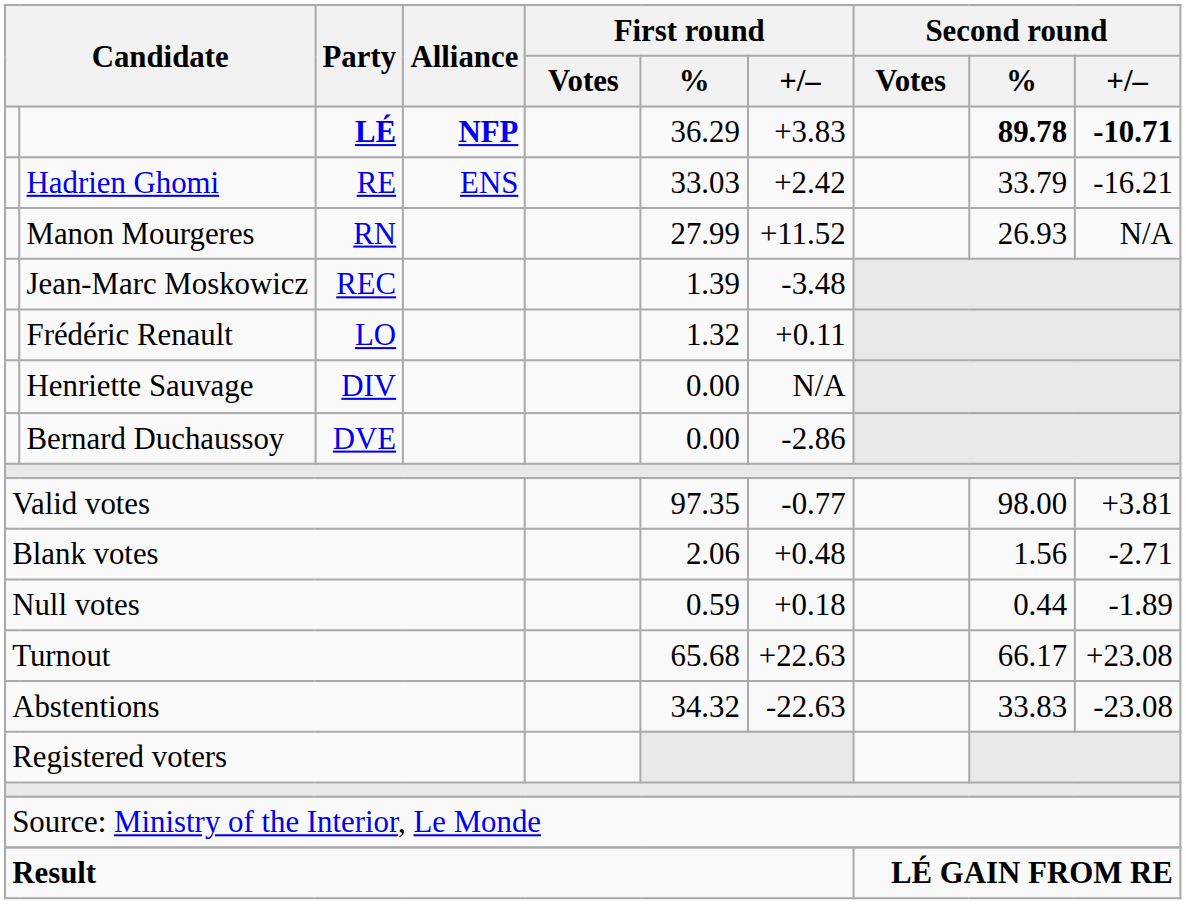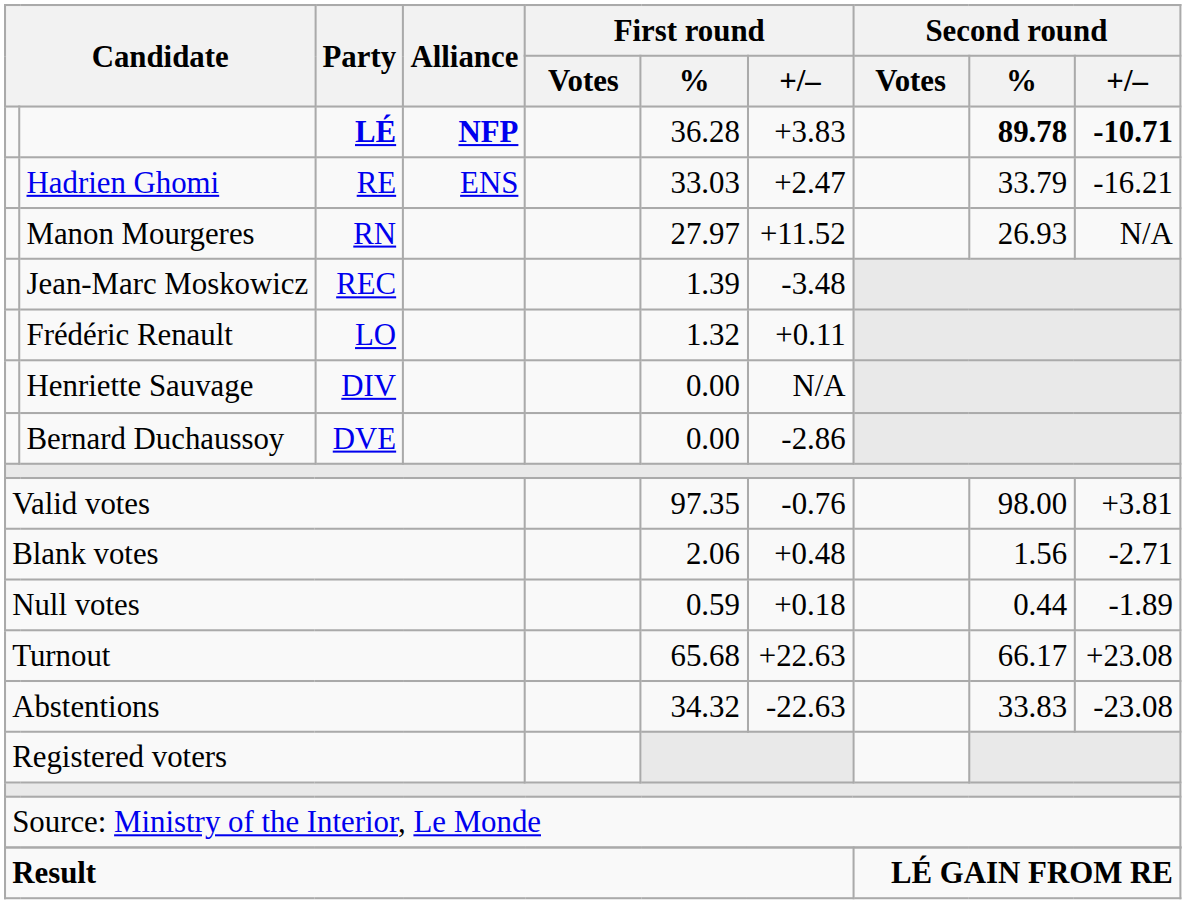(705, 131) 36.29 -> (705, 131) 36.28
(810, 182) +2.42 -> (810, 182) +2.47
(705, 233) 27.99 -> (705, 233) 27.97
(813, 502) -0.77 -> (813, 502) -0.76
